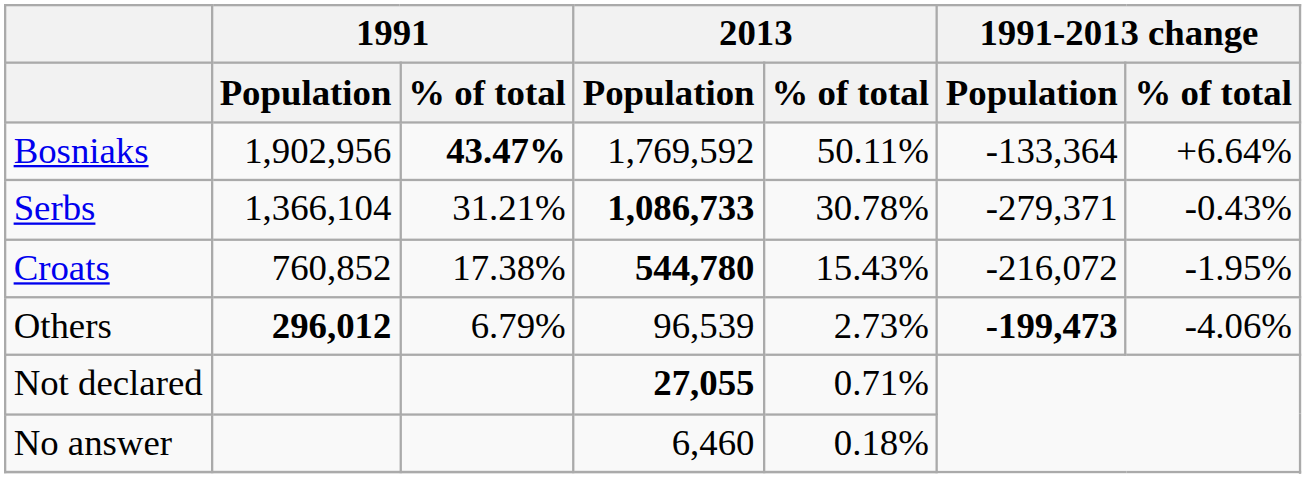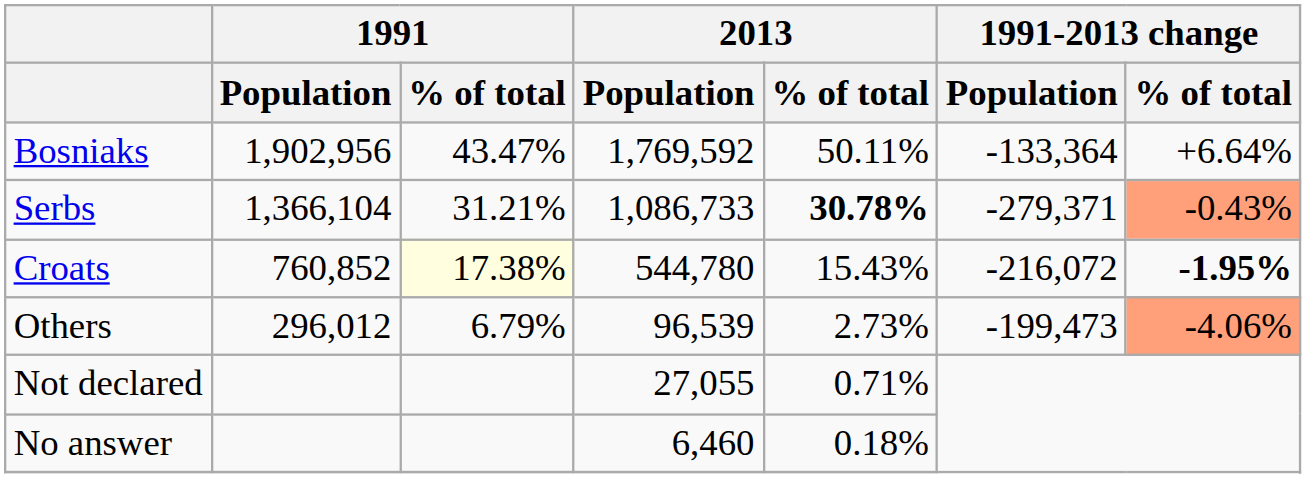(506, 150) bold -> (509, 150) normal
(681, 208) bold -> (681, 208) normal
(872, 208) normal -> (869, 208) bold
(1238, 208) no background -> (1238, 208) lightsalmon background
(509, 267) no background -> (509, 267) lightyellow background
(695, 267) bold -> (695, 267) normal
(1238, 267) normal -> (1235, 267) bold
(332, 325) bold -> (332, 325) normal
(1052, 325) bold -> (1052, 325) normal
(1238, 325) no background -> (1238, 325) lightsalmon background
(704, 383) bold -> (704, 383) normal
